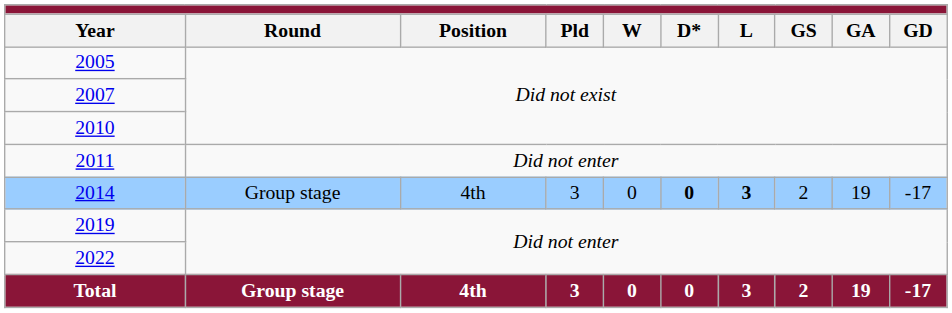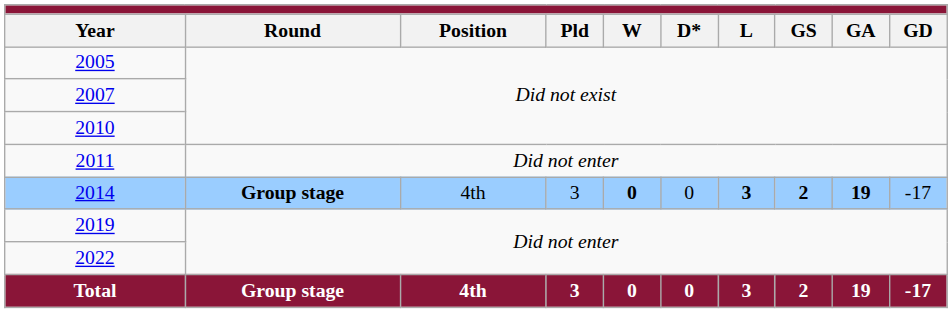(293, 193) normal -> (293, 193) bold
(632, 193) normal -> (632, 193) bold
(689, 193) bold -> (689, 193) normal
(804, 193) normal -> (804, 193) bold
(861, 193) normal -> (861, 193) bold
